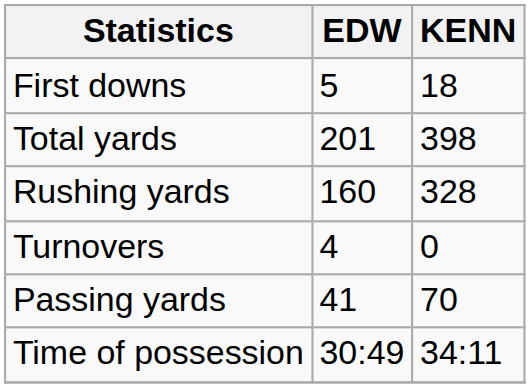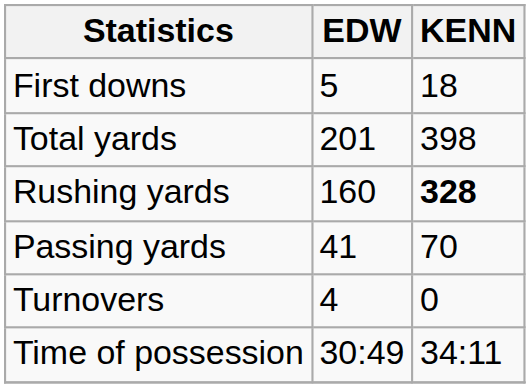(448, 192) normal -> (448, 192) bold
rows swapped: (119, 300) <-> (89, 246)
